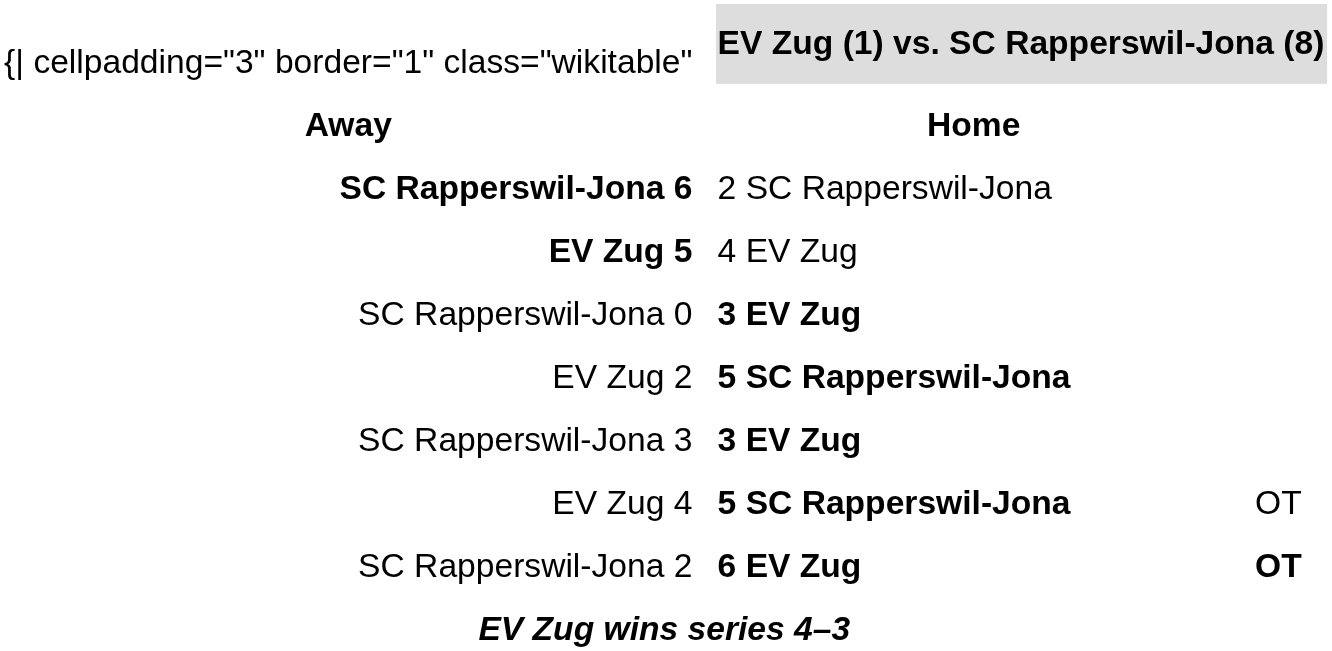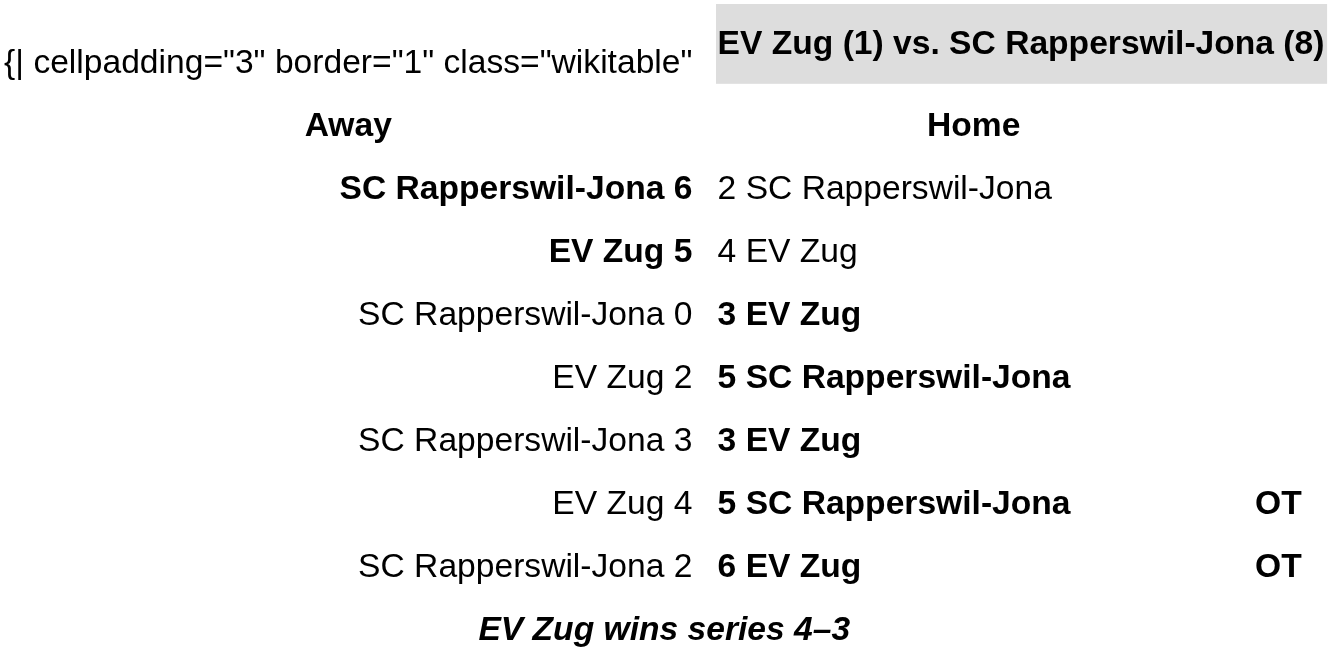(1278, 503) normal -> (1278, 503) bold
